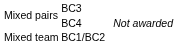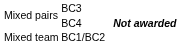(143, 23) normal -> (145, 23) bold
